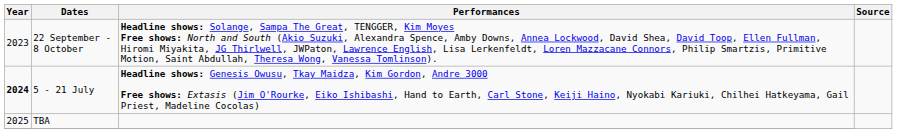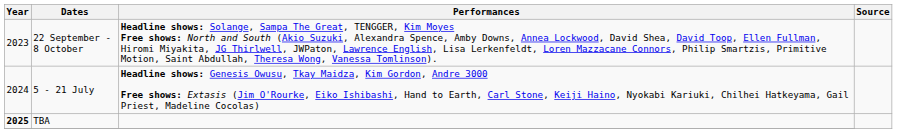(18, 90) bold -> (18, 90) normal
(18, 121) normal -> (18, 121) bold
